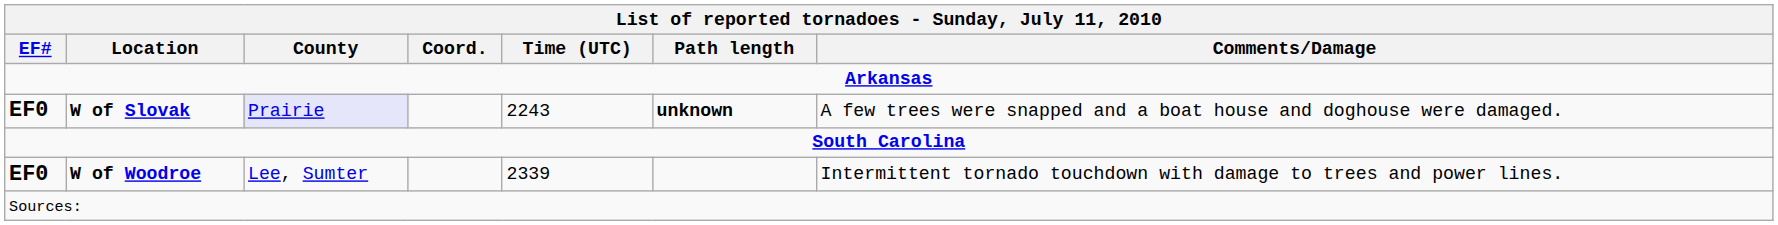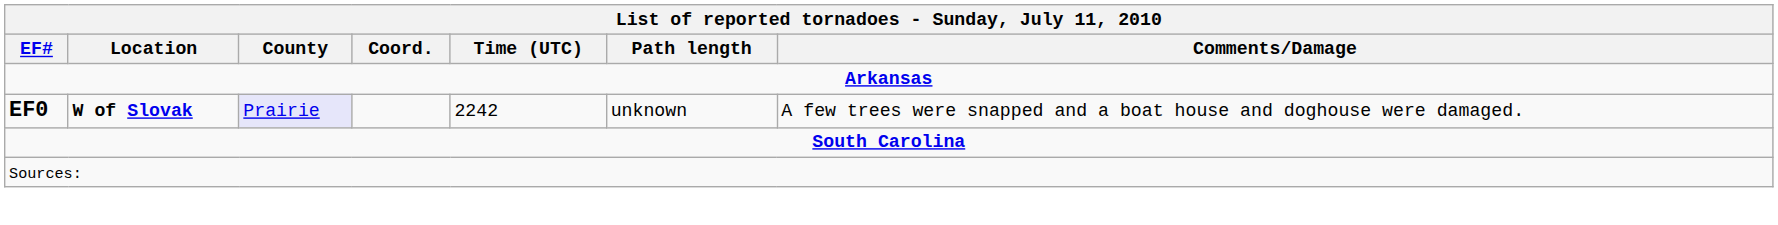(528, 111) 2243 -> (476, 111) 2242
(695, 111) bold -> (649, 111) normal
- row: (136, 174)
